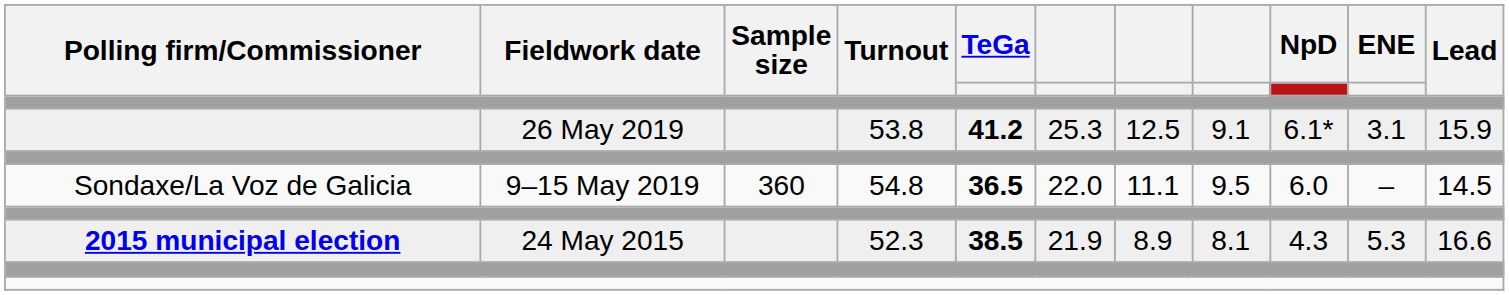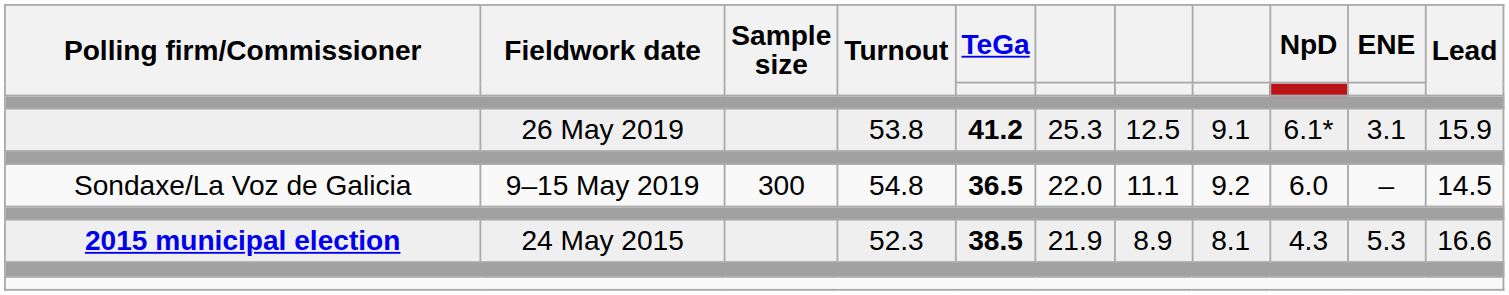(781, 185) 360 -> (781, 185) 300
(1231, 185) 9.5 -> (1231, 185) 9.2
